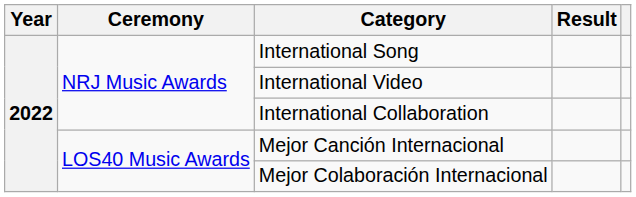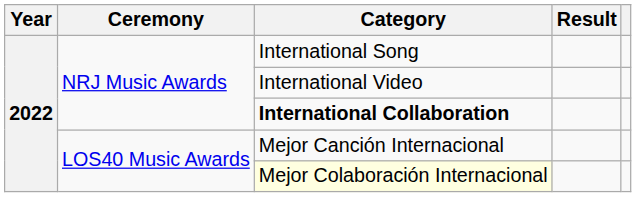(374, 113) normal -> (384, 113) bold
(403, 176) no background -> (403, 176) lightyellow background
